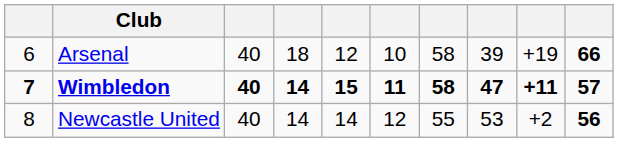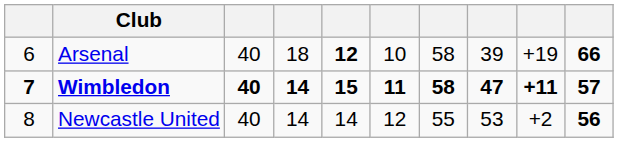(346, 53) normal -> (346, 53) bold
